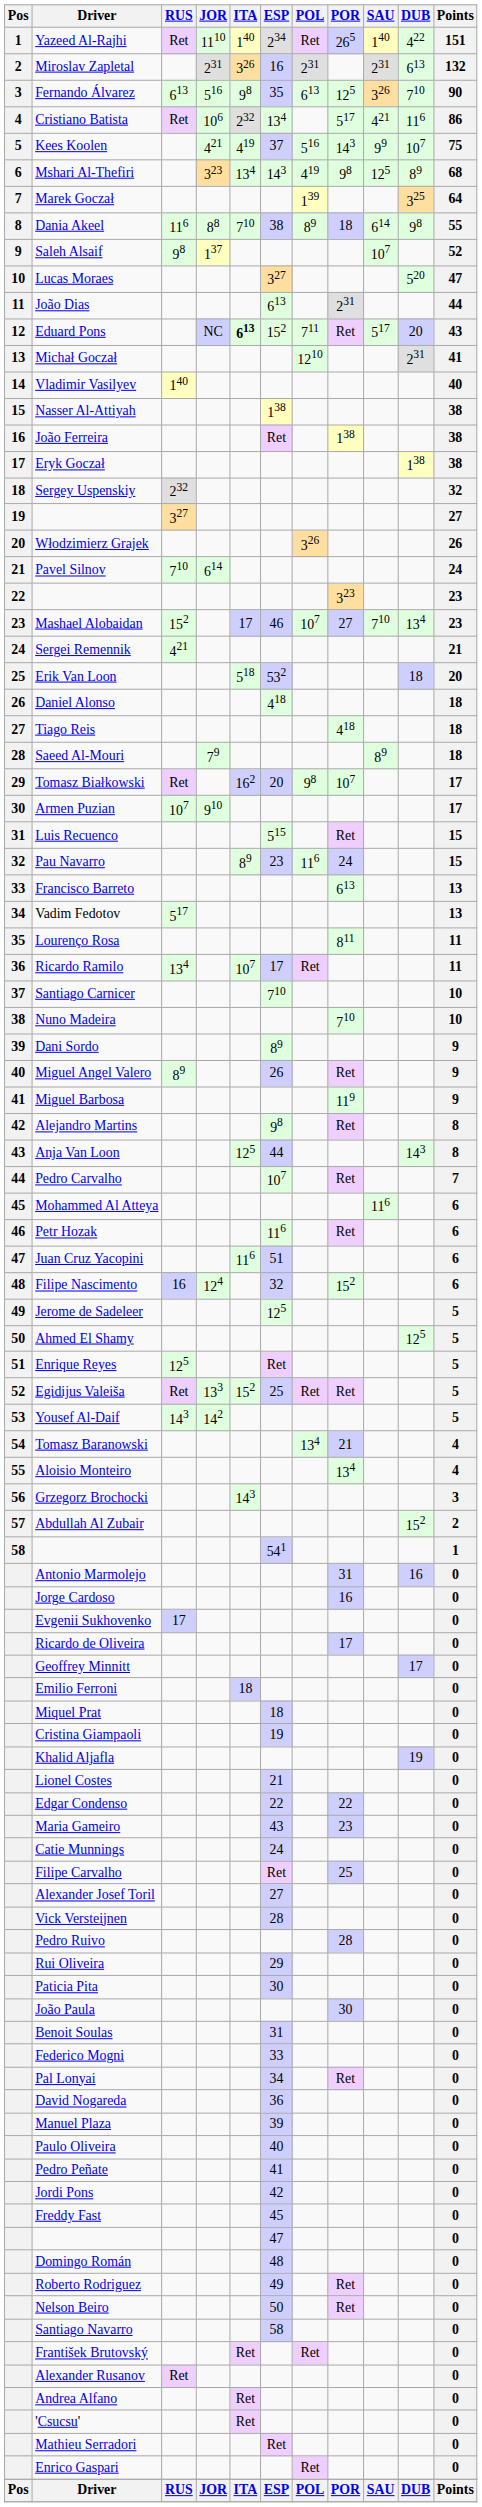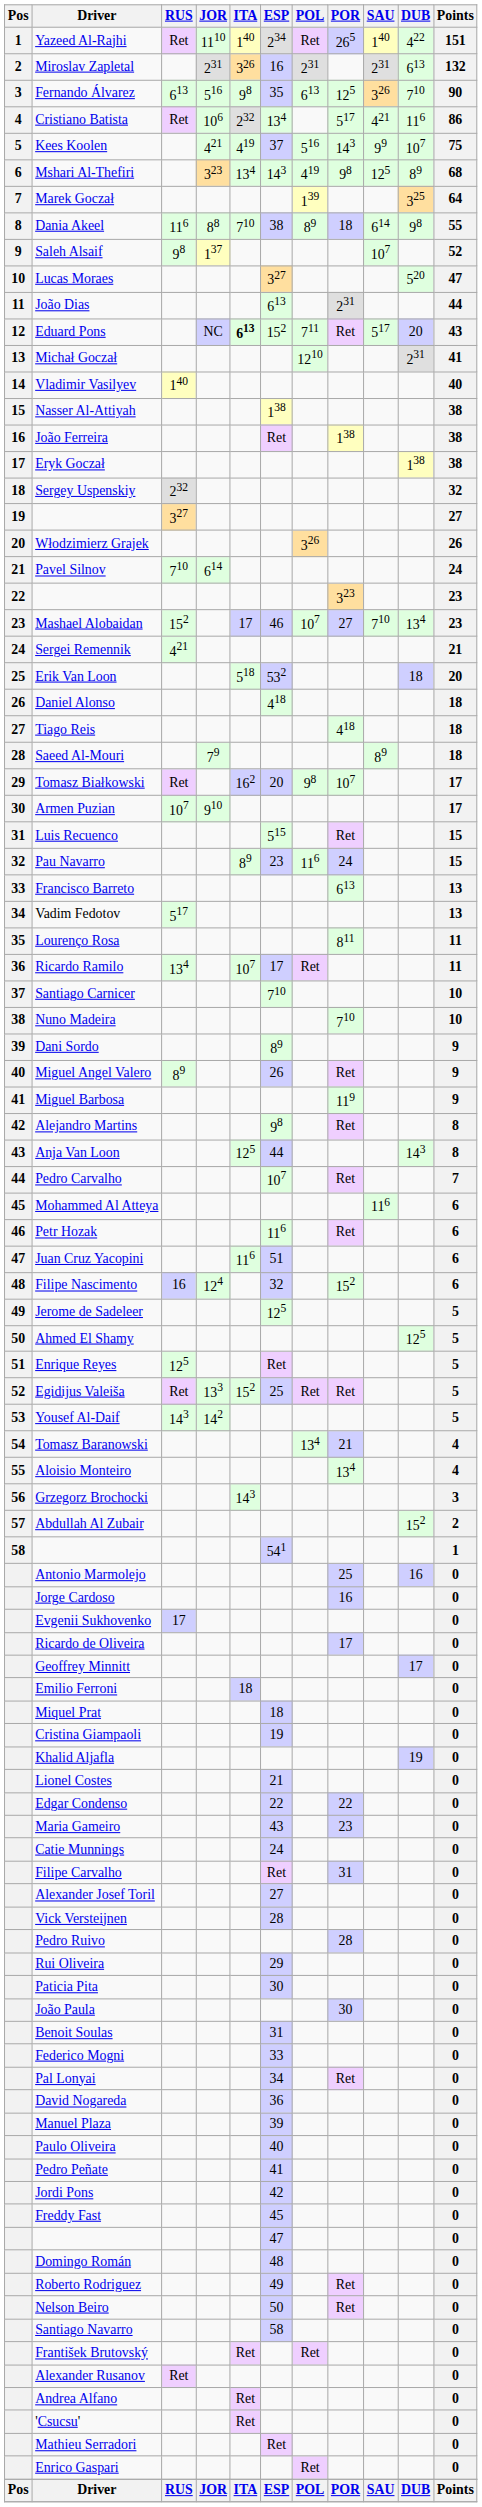(345, 1575) 31 -> (345, 1575) 25
(345, 1872) 25 -> (345, 1872) 31
